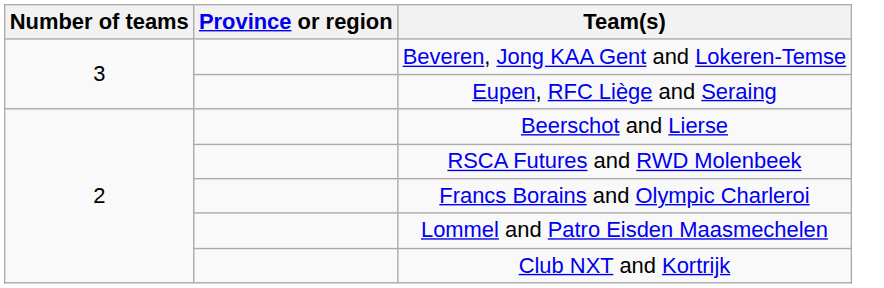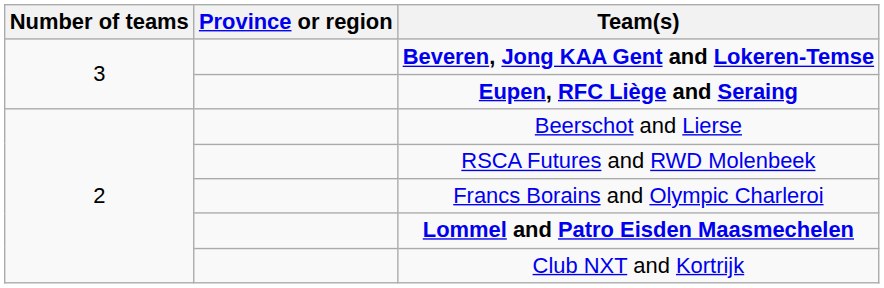(624, 56) normal -> (638, 56) bold
(624, 91) normal -> (638, 91) bold
(624, 230) normal -> (638, 230) bold
